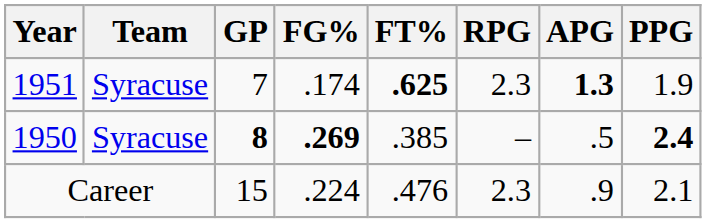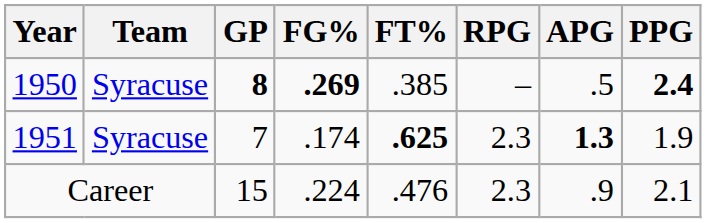rows swapped: (45, 137) <-> (45, 84)
